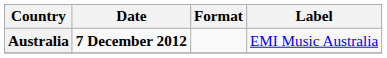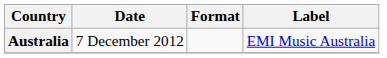(131, 40) bold -> (130, 40) normal
